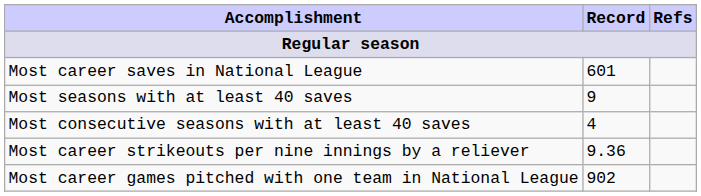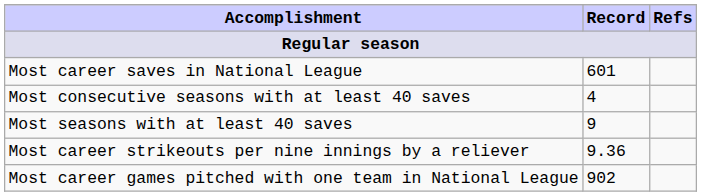rows swapped: (240, 125) <-> (181, 98)
